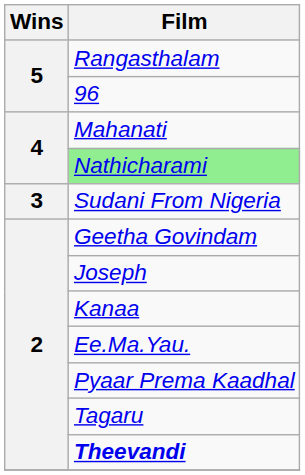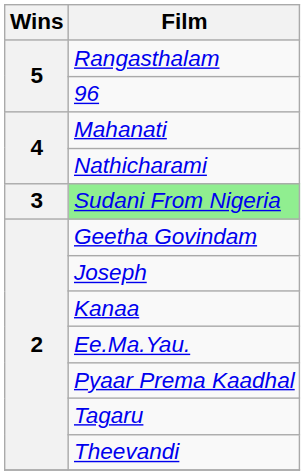(140, 165) lightgreen background -> (140, 165) no background
(177, 201) no background -> (177, 201) lightgreen background
(130, 451) bold -> (127, 451) normal
